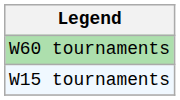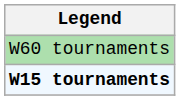(90, 80) normal -> (90, 80) bold
